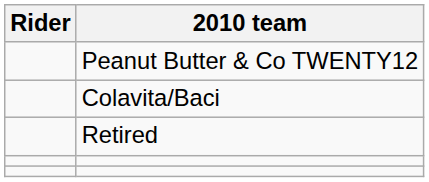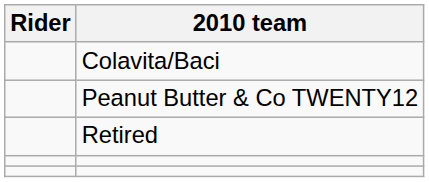(250, 60) Peanut Butter & Co TWENTY12 -> (151, 60) Colavita/Baci
(151, 98) Colavita/Baci -> (250, 98) Peanut Butter & Co TWENTY12
